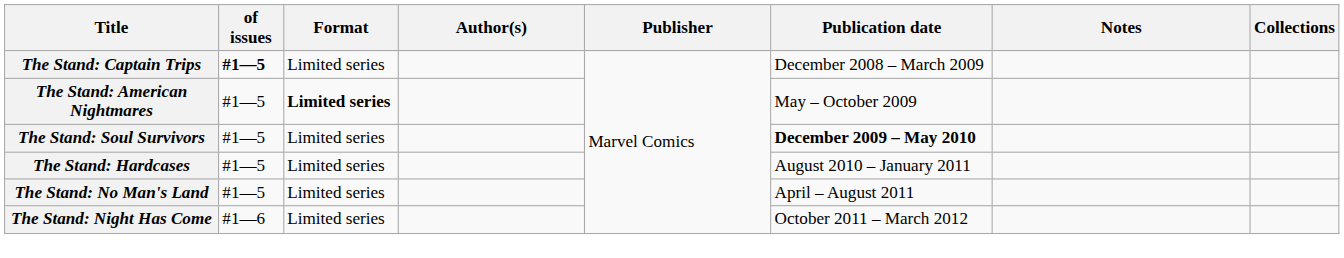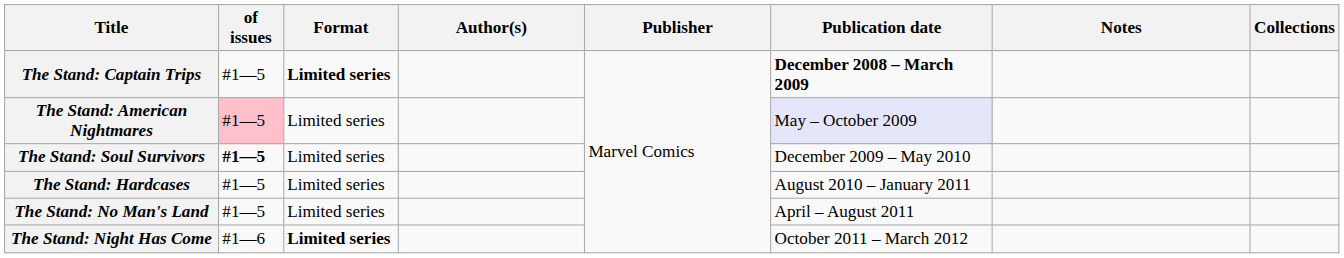(244, 64) bold -> (244, 74) normal
(336, 64) normal -> (339, 74) bold
(879, 64) normal -> (864, 74) bold
(244, 101) no background -> (244, 120) pink background
(339, 101) bold -> (336, 120) normal
(846, 101) no background -> (846, 120) lavender background
(244, 138) normal -> (244, 157) bold
(875, 138) bold -> (873, 157) normal
(336, 219) normal -> (339, 238) bold
